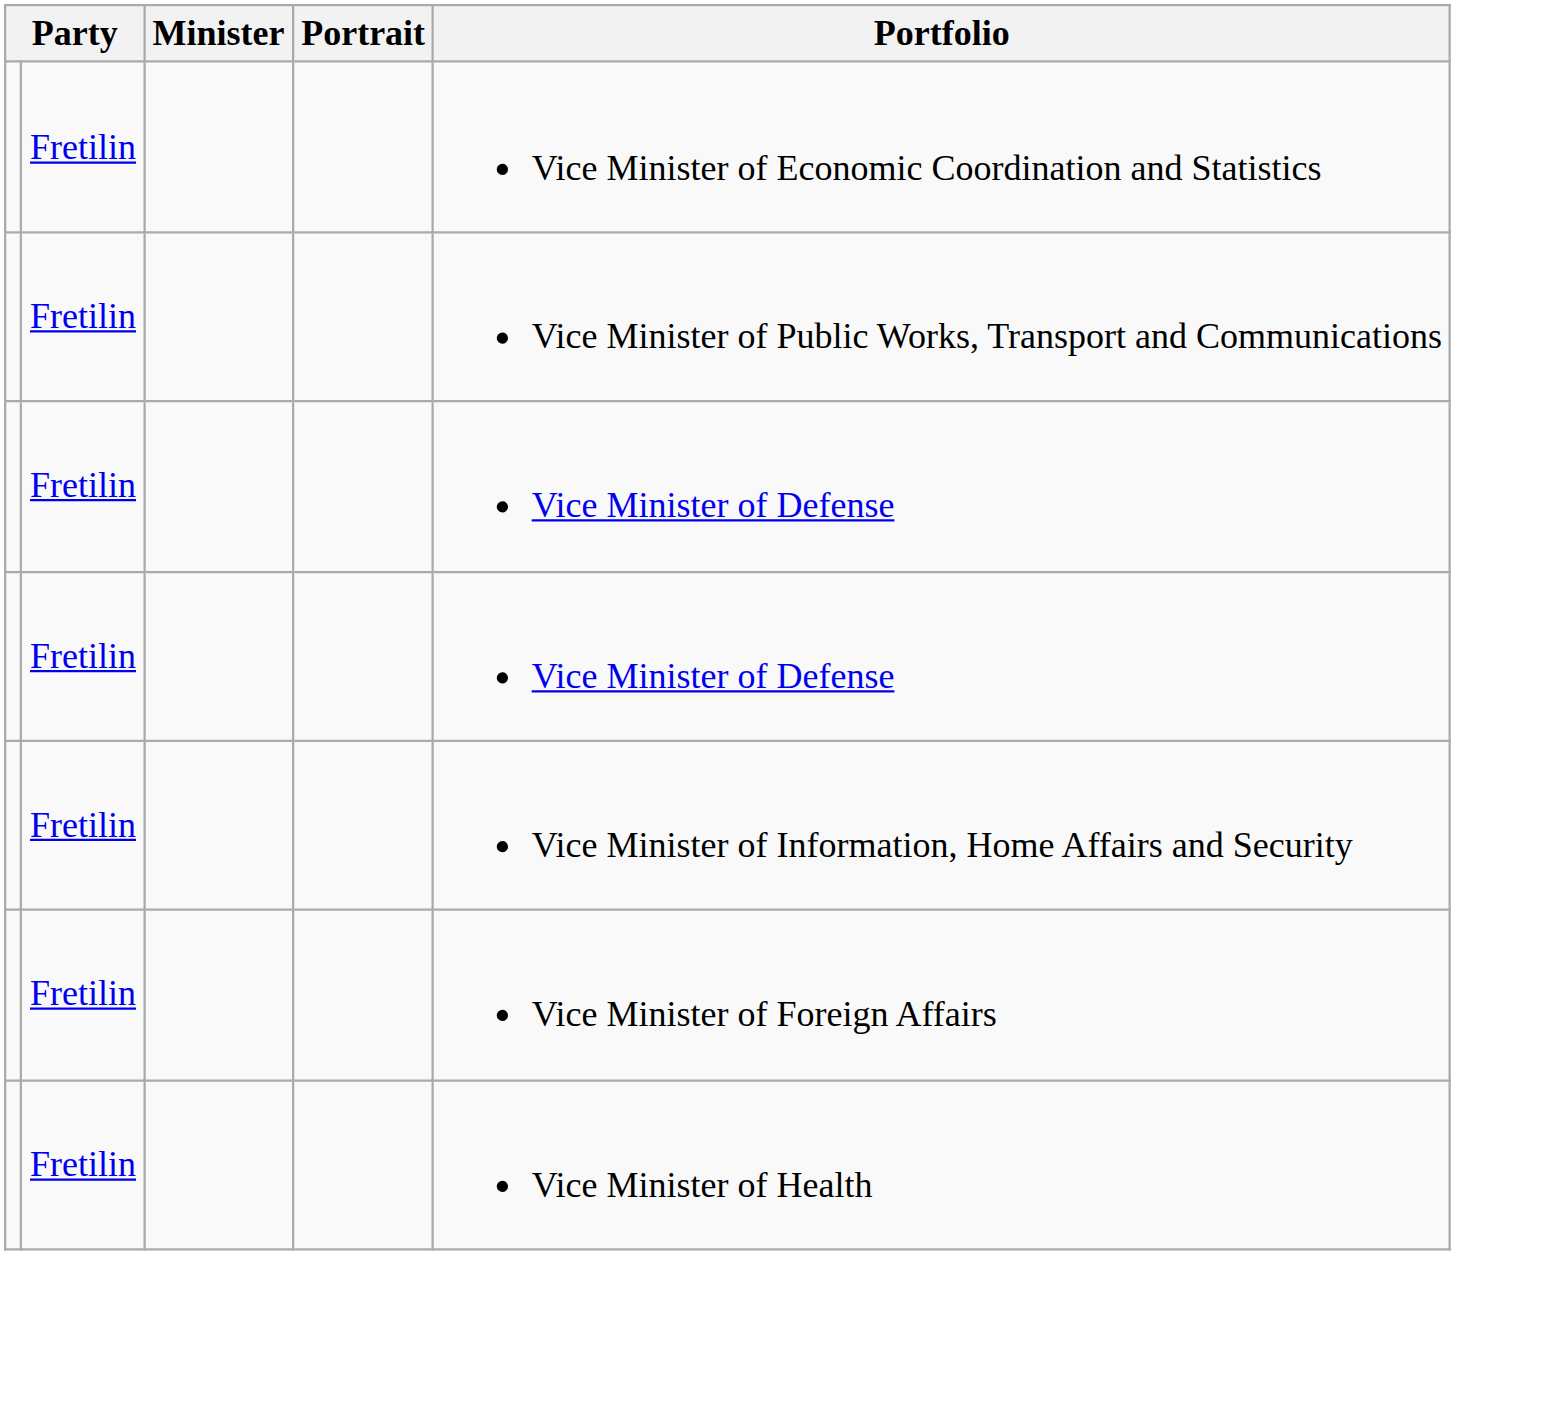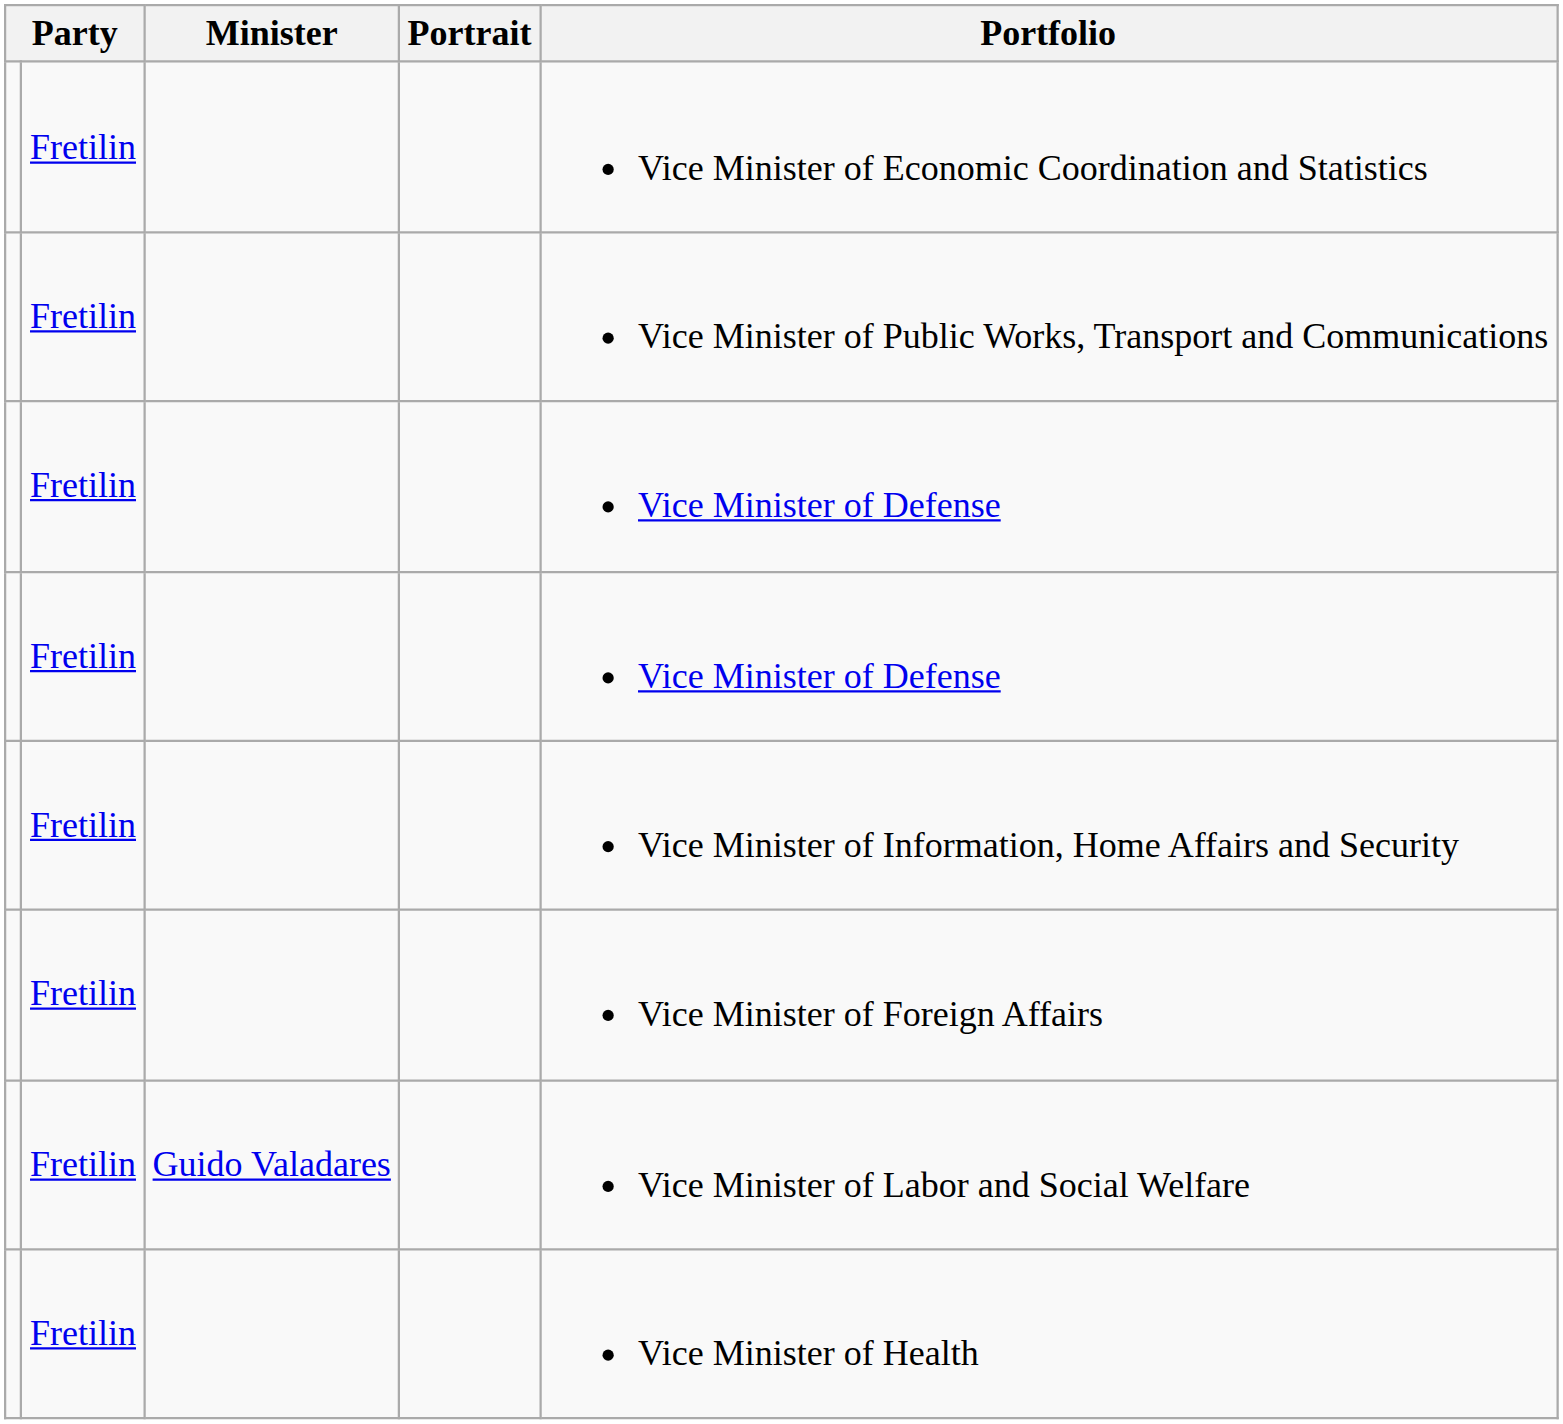+ row: (13, 1165)
